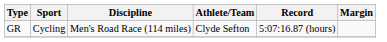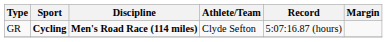(49, 28) normal -> (50, 28) bold
(130, 28) normal -> (134, 28) bold
